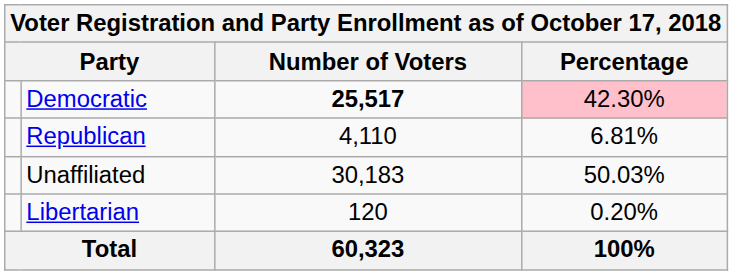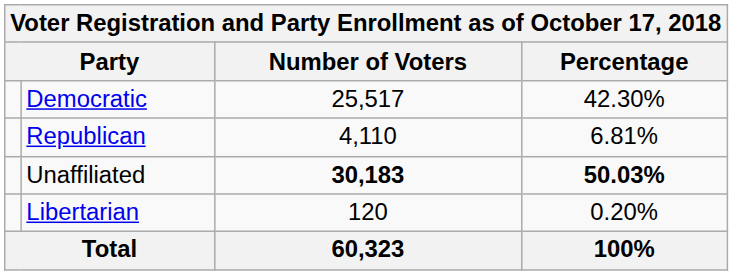(368, 99) bold -> (368, 99) normal
(624, 99) pink background -> (624, 99) no background
(368, 174) normal -> (368, 174) bold
(624, 174) normal -> (624, 174) bold
